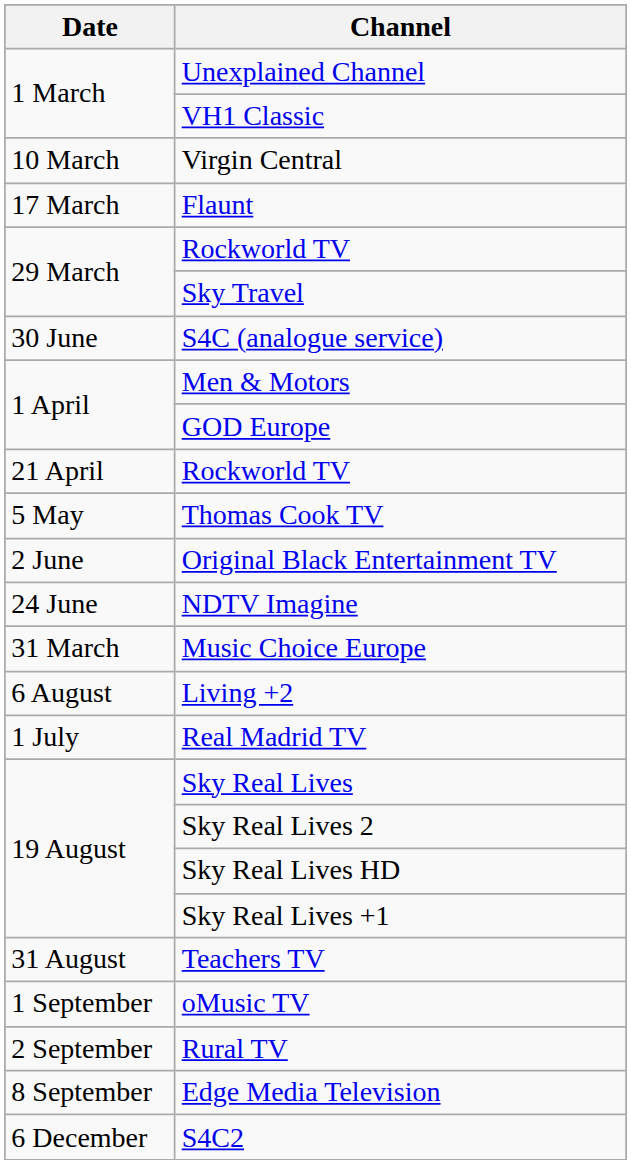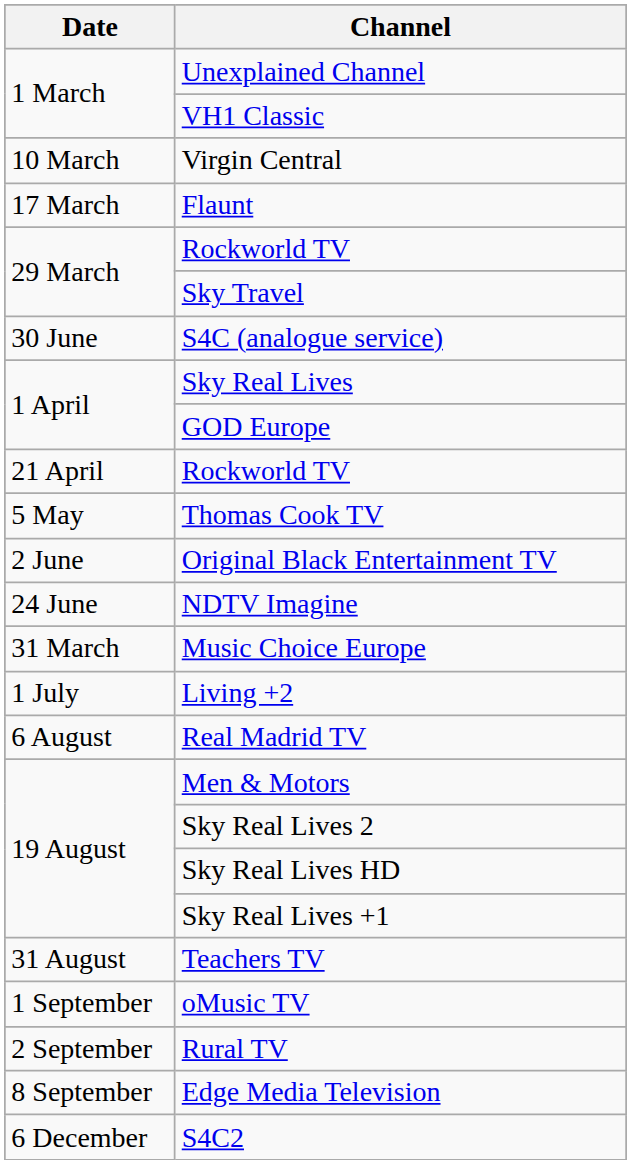(266, 381) Men & Motors -> (267, 381) Sky Real Lives
(62, 692) 6 August -> (45, 692) 1 July
(45, 737) 1 July -> (62, 737) 6 August
(267, 781) Sky Real Lives -> (266, 781) Men & Motors
